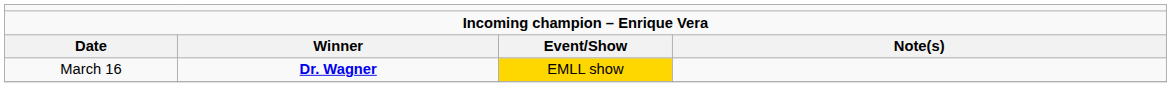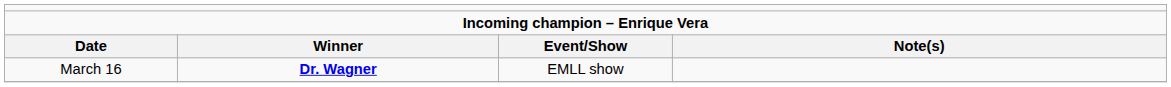(585, 69) gold background -> (585, 69) no background
